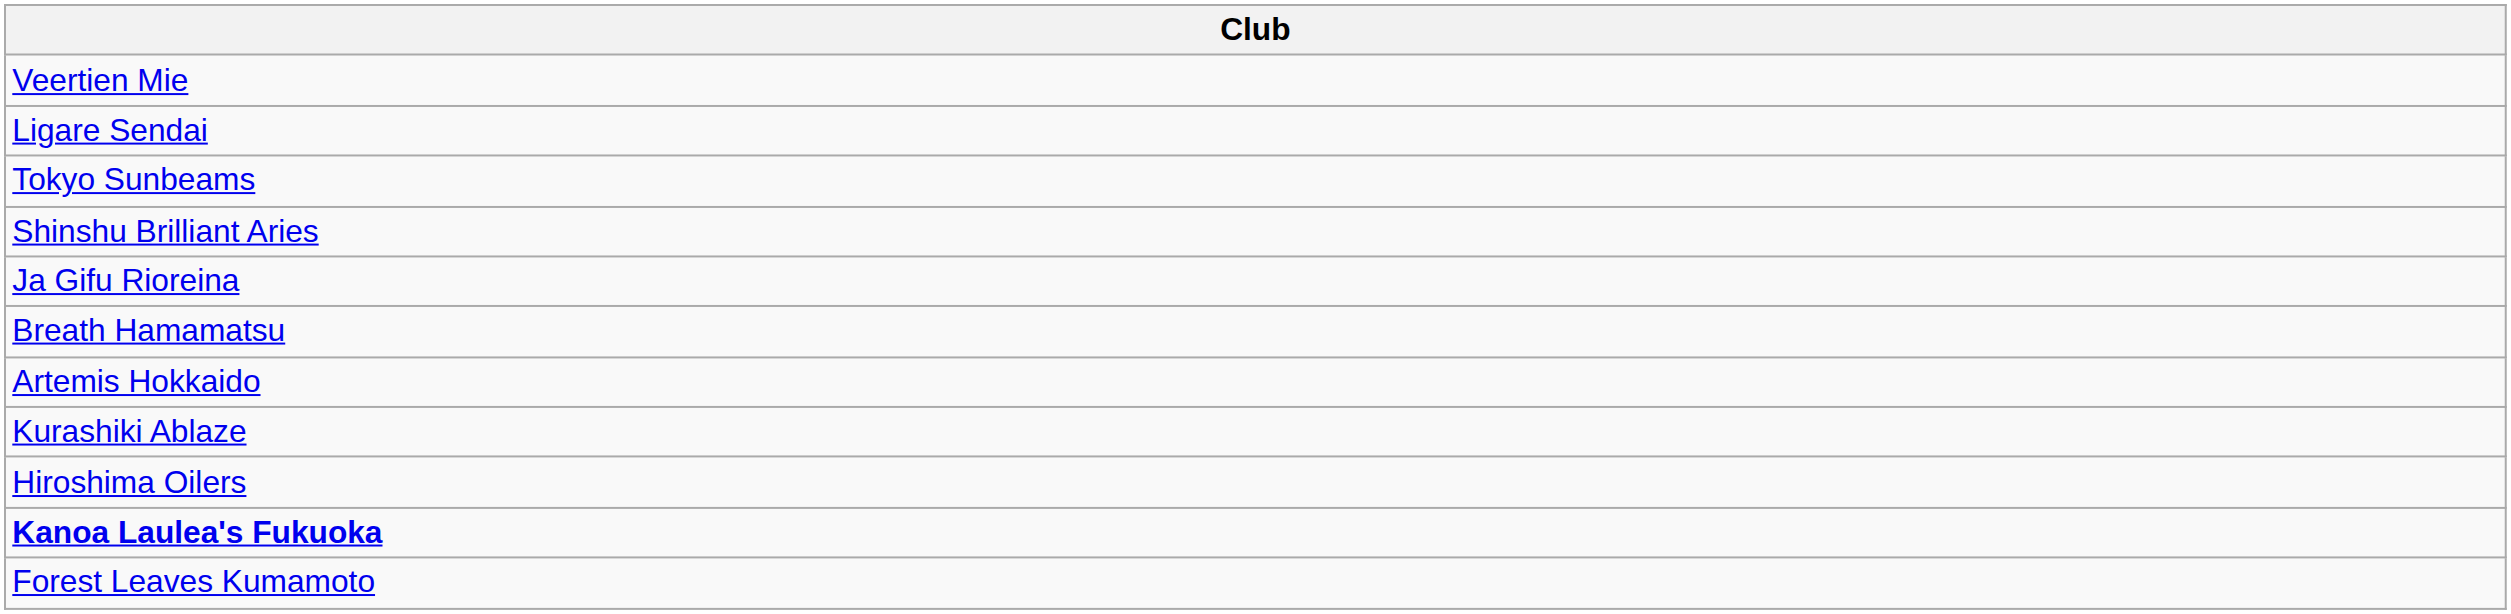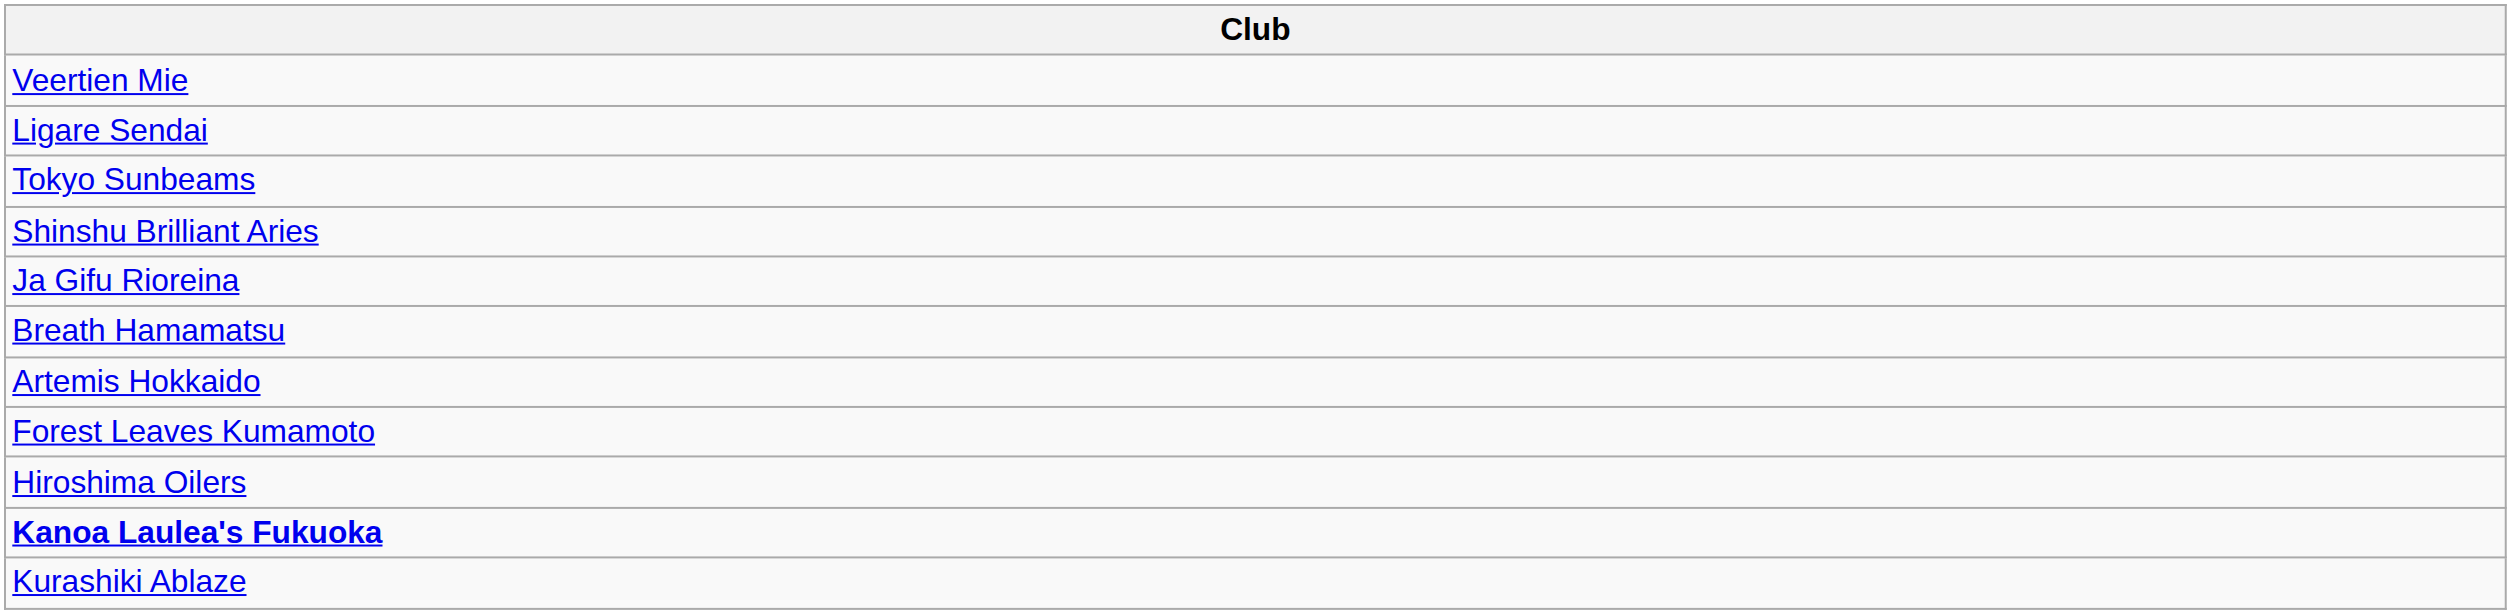(129, 431) Kurashiki Ablaze -> (194, 431) Forest Leaves Kumamoto
(194, 582) Forest Leaves Kumamoto -> (129, 582) Kurashiki Ablaze
